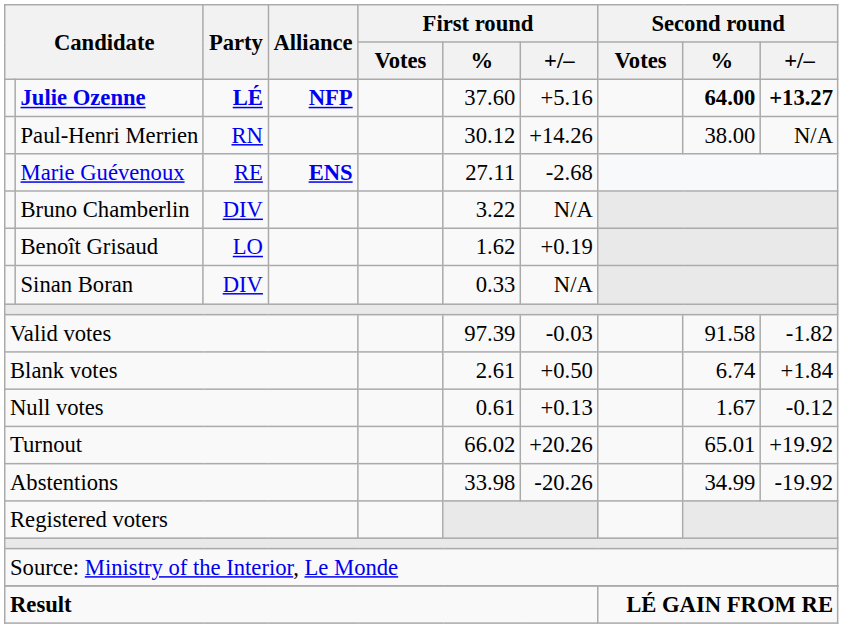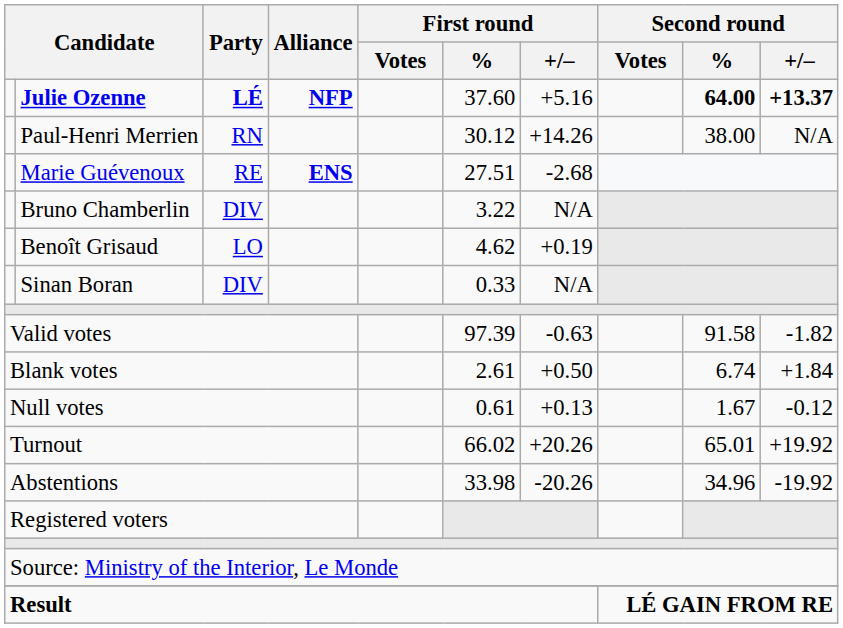(801, 98) +13.27 -> (801, 98) +13.37
(490, 172) 27.11 -> (490, 172) 27.51
(495, 247) 1.62 -> (495, 247) 4.62
(569, 332) -0.03 -> (569, 332) -0.63
(730, 481) 34.99 -> (730, 481) 34.96
